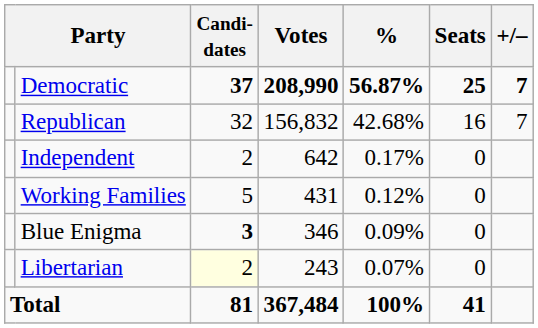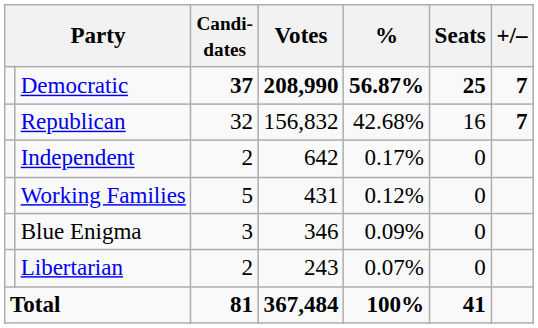(522, 121) normal -> (522, 121) bold
(247, 231) bold -> (247, 231) normal
(247, 267) lightyellow background -> (247, 267) no background
